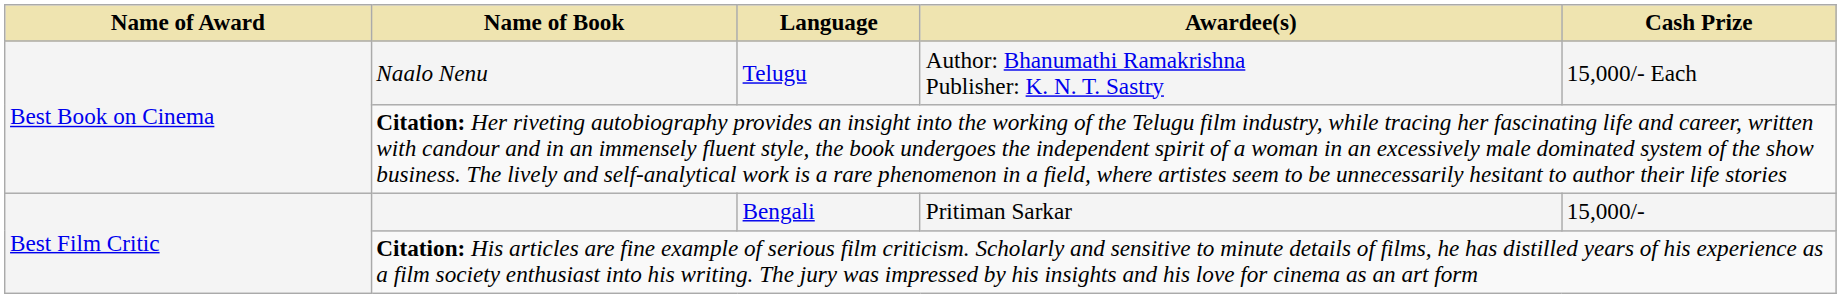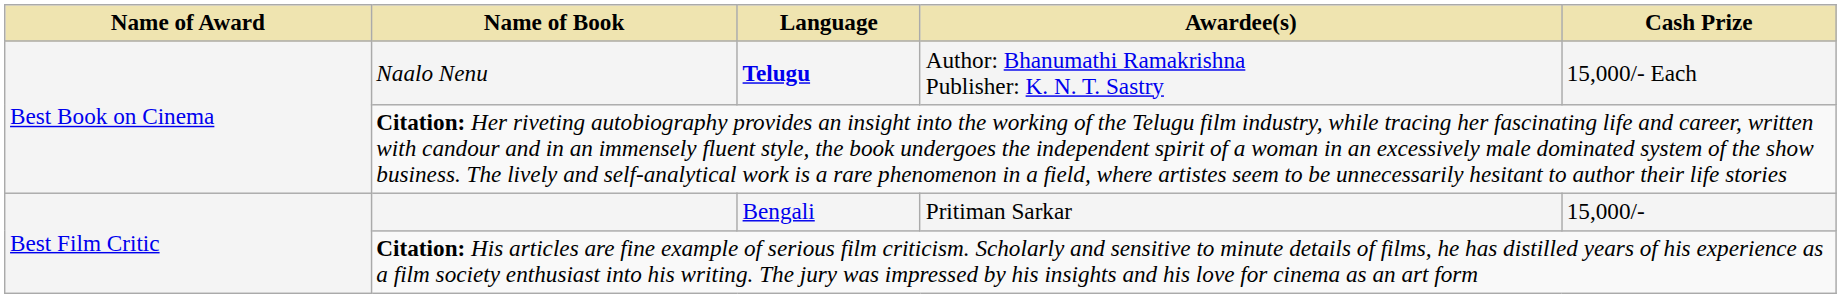(775, 72) normal -> (776, 72) bold
